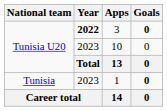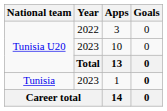(88, 30) bold -> (88, 30) normal
(147, 30) bold -> (147, 30) normal
